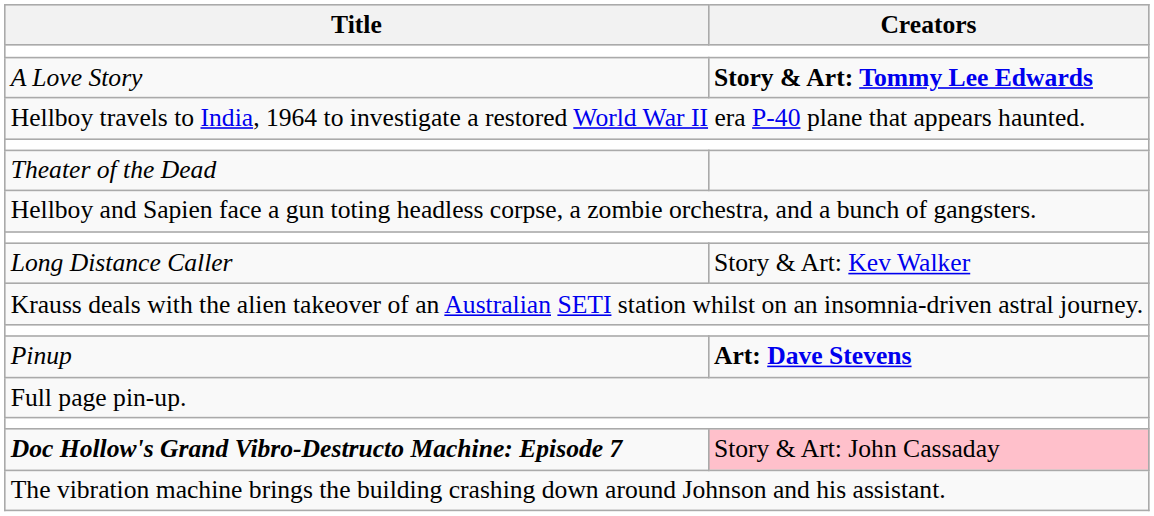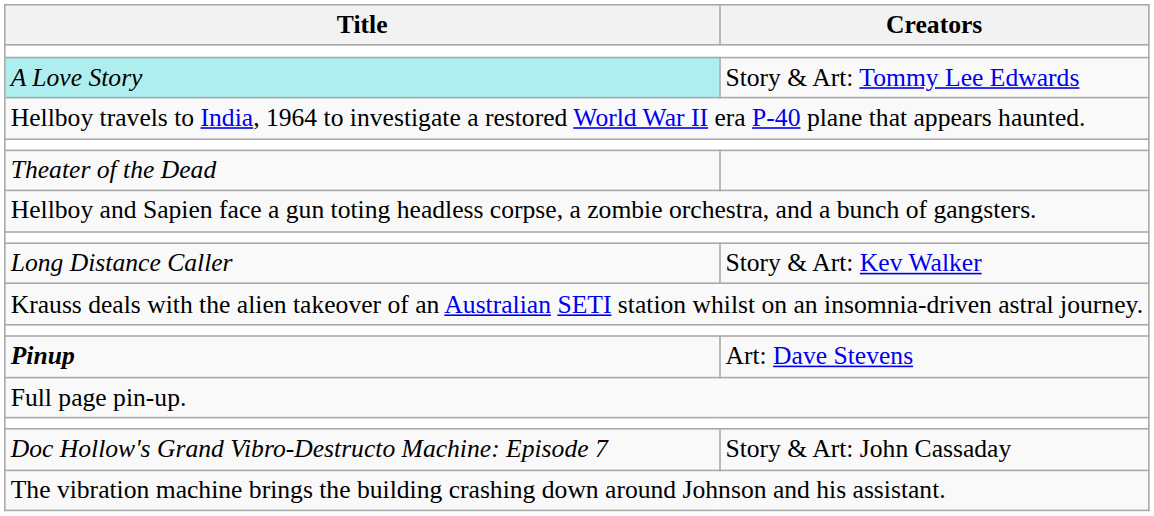(77, 77) no background -> (77, 77) paleturquoise background
(903, 77) bold -> (902, 77) normal
(41, 356) normal -> (43, 356) bold
(813, 356) bold -> (819, 356) normal
(316, 449) bold -> (309, 449) normal
(857, 449) pink background -> (868, 449) no background
